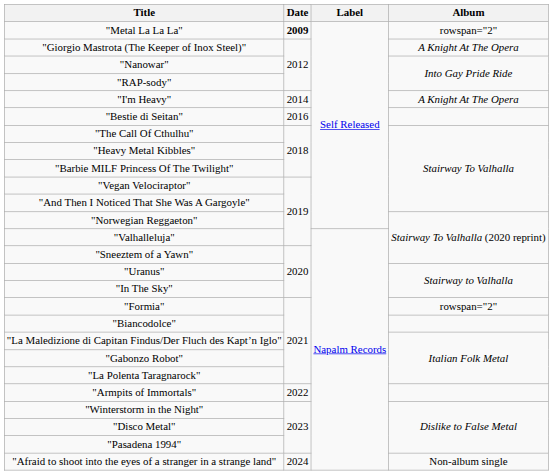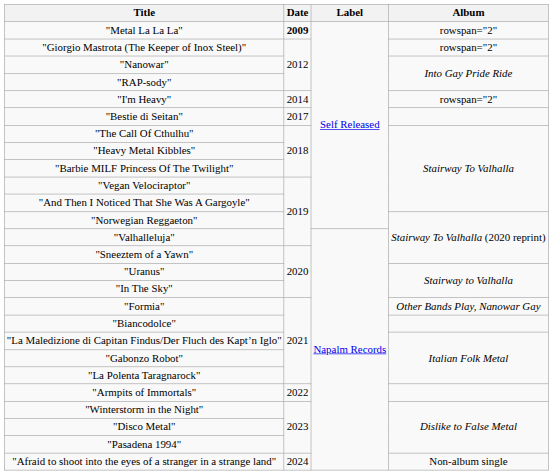(468, 47) A Knight At The Opera -> (468, 47) rowspan="2"
(468, 99) A Knight At The Opera -> (468, 99) rowspan="2"
(298, 116) 2016 -> (298, 116) 2017
(468, 306) rowspan="2" -> (468, 306) Other Bands Play, Nanowar Gay
